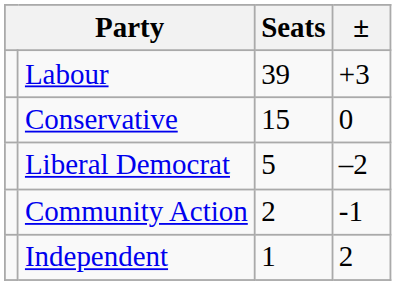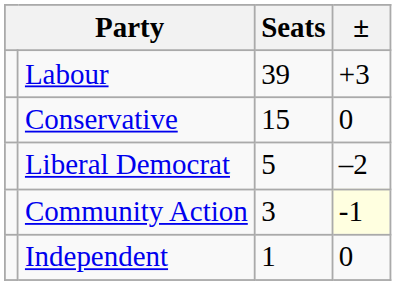(268, 211) 2 -> (268, 211) 3
(351, 211) no background -> (351, 211) lightyellow background
(346, 257) 2 -> (346, 257) 0
